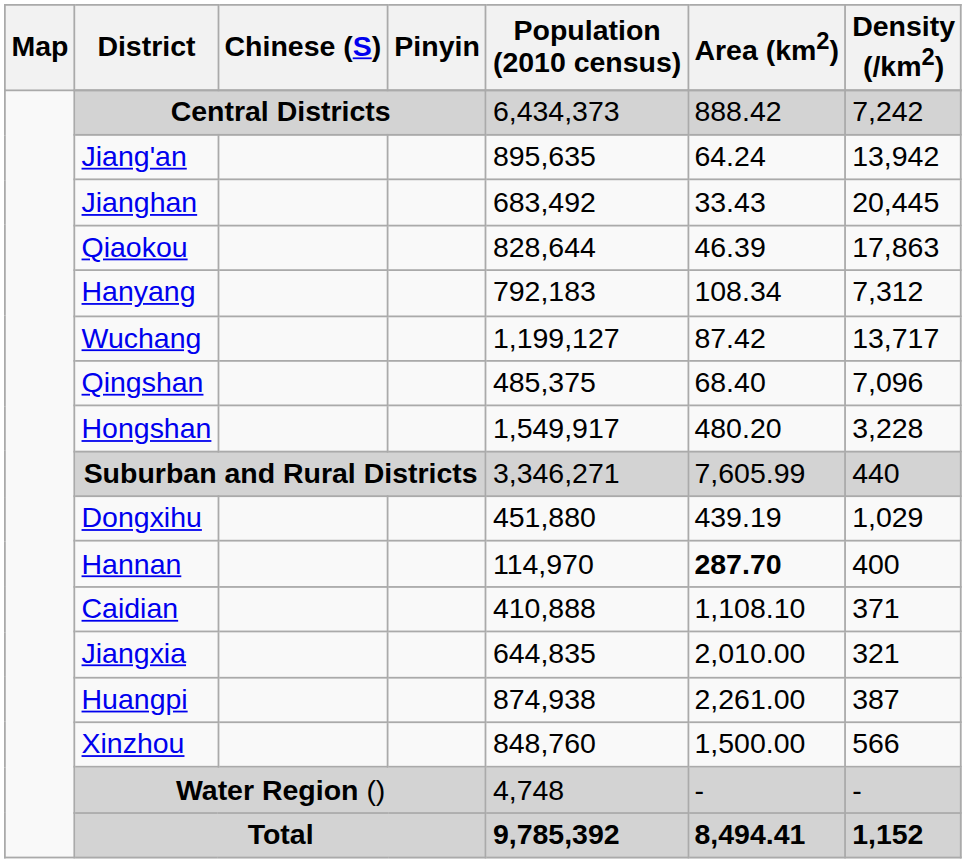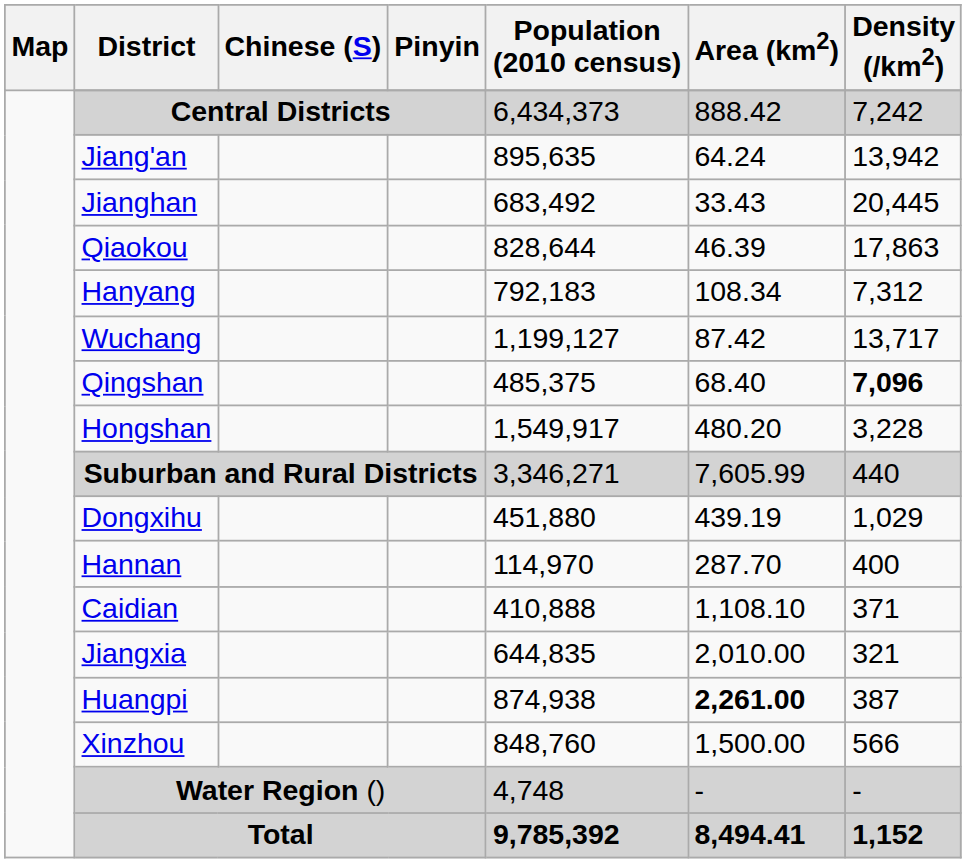(888, 383) normal -> (888, 383) bold
(738, 563) bold -> (738, 563) normal
(750, 699) normal -> (750, 699) bold
